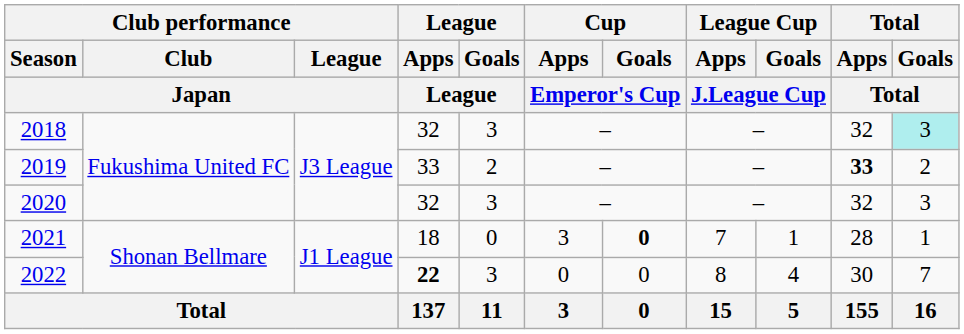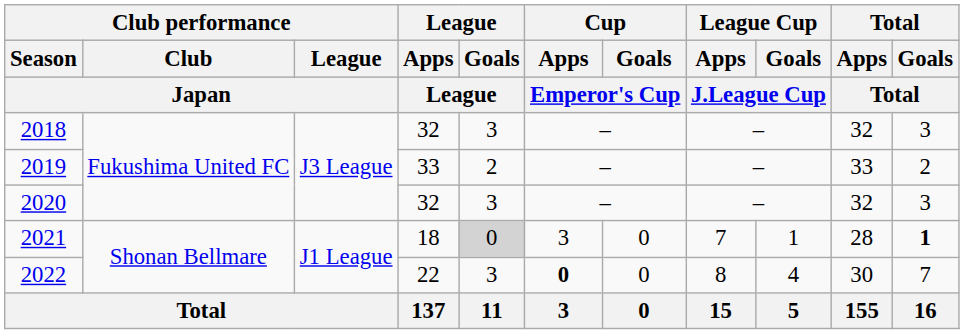(925, 130) paleturquoise background -> (925, 130) no background
(862, 166) bold -> (862, 166) normal
(492, 238) no background -> (492, 238) lightgrey background
(644, 238) bold -> (644, 238) normal
(925, 238) normal -> (925, 238) bold
(428, 274) bold -> (428, 274) normal
(563, 274) normal -> (563, 274) bold
